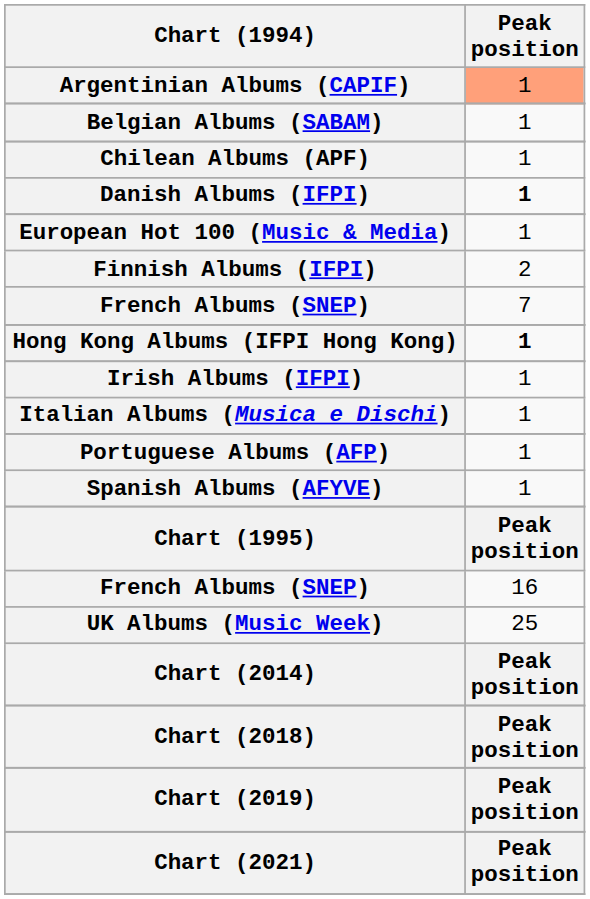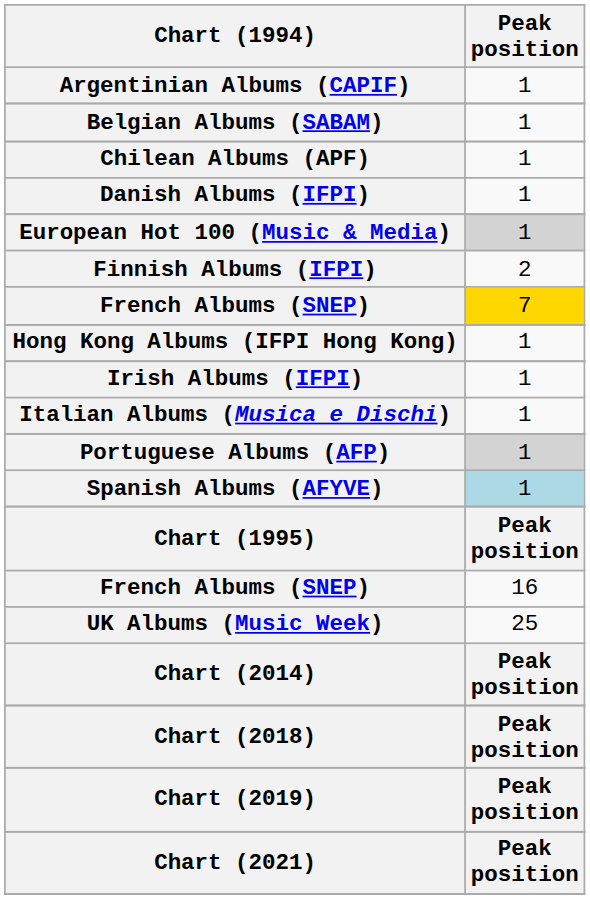(525, 86) lightsalmon background -> (525, 86) no background
(525, 196) bold -> (525, 196) normal
(525, 232) no background -> (525, 232) lightgrey background
(525, 306) no background -> (525, 306) gold background
(525, 342) bold -> (525, 342) normal
(525, 452) no background -> (525, 452) lightgrey background
(525, 489) no background -> (525, 489) lightblue background
